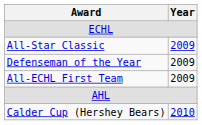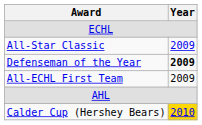(183, 62) normal -> (183, 62) bold
(183, 112) no background -> (183, 112) gold background
